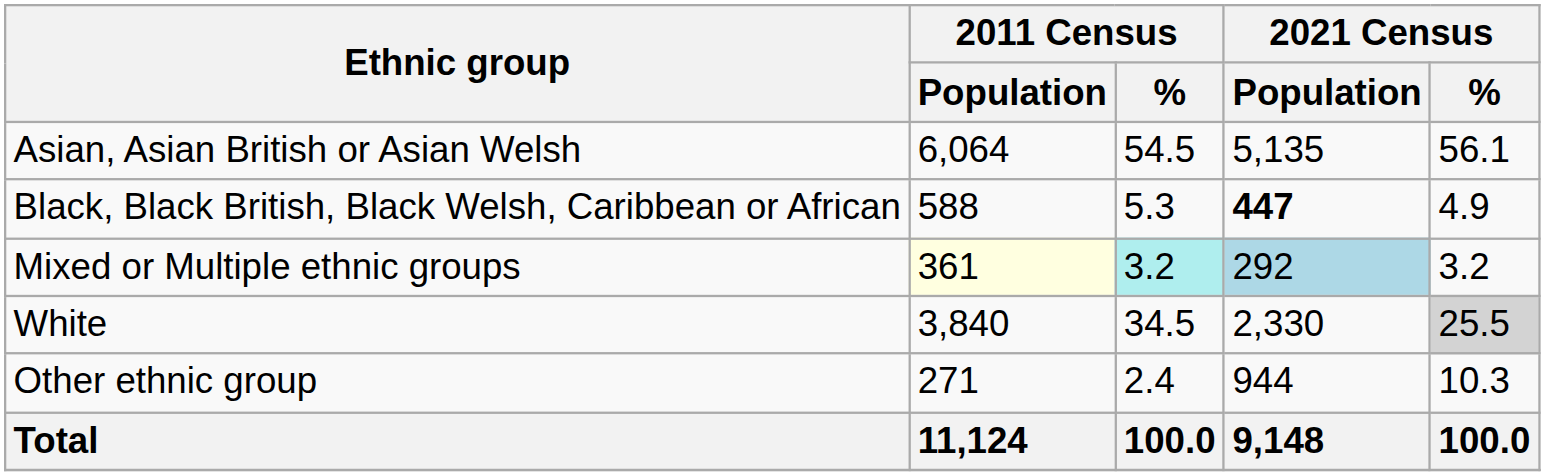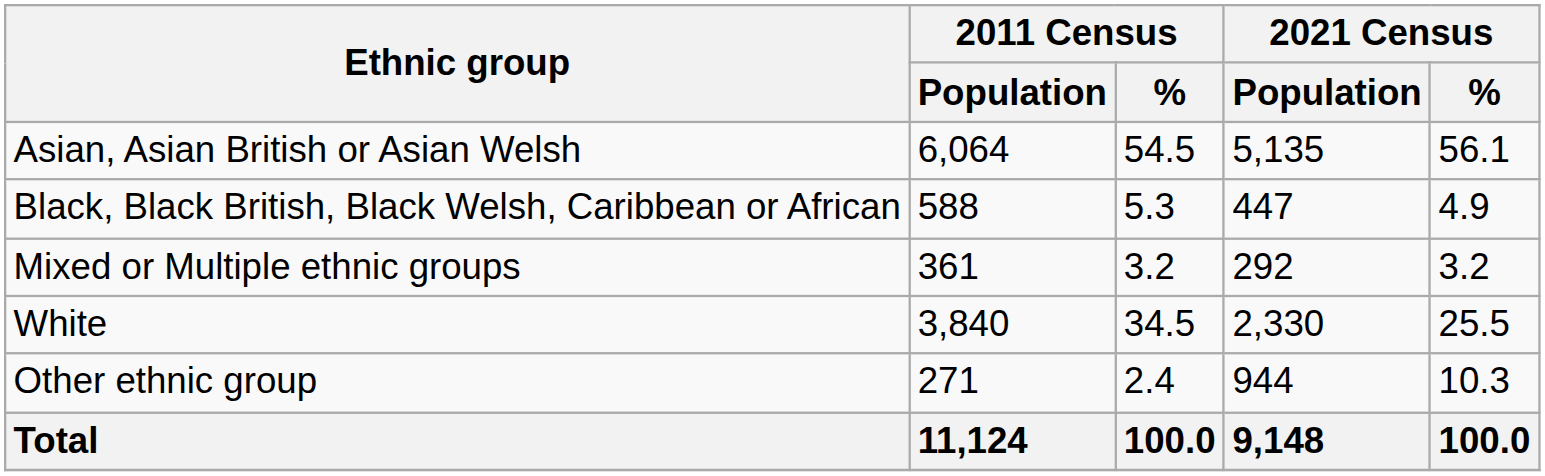(1263, 207) bold -> (1263, 207) normal
(948, 265) lightyellow background -> (948, 265) no background
(1149, 265) paleturquoise background -> (1149, 265) no background
(1263, 265) lightblue background -> (1263, 265) no background
(1474, 324) lightgrey background -> (1474, 324) no background
